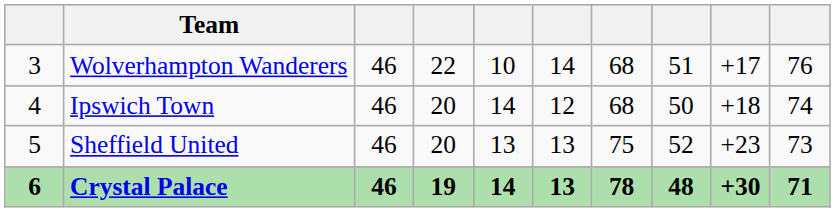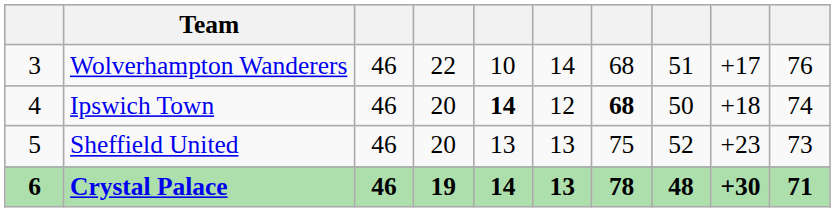(503, 105) normal -> (503, 105) bold
(622, 105) normal -> (622, 105) bold
